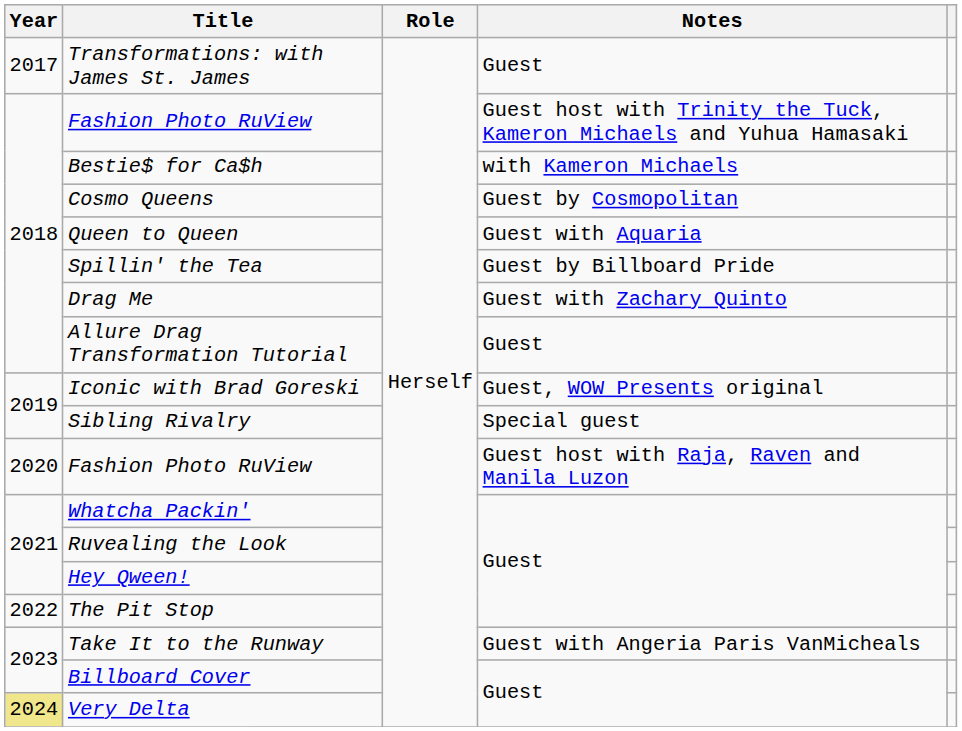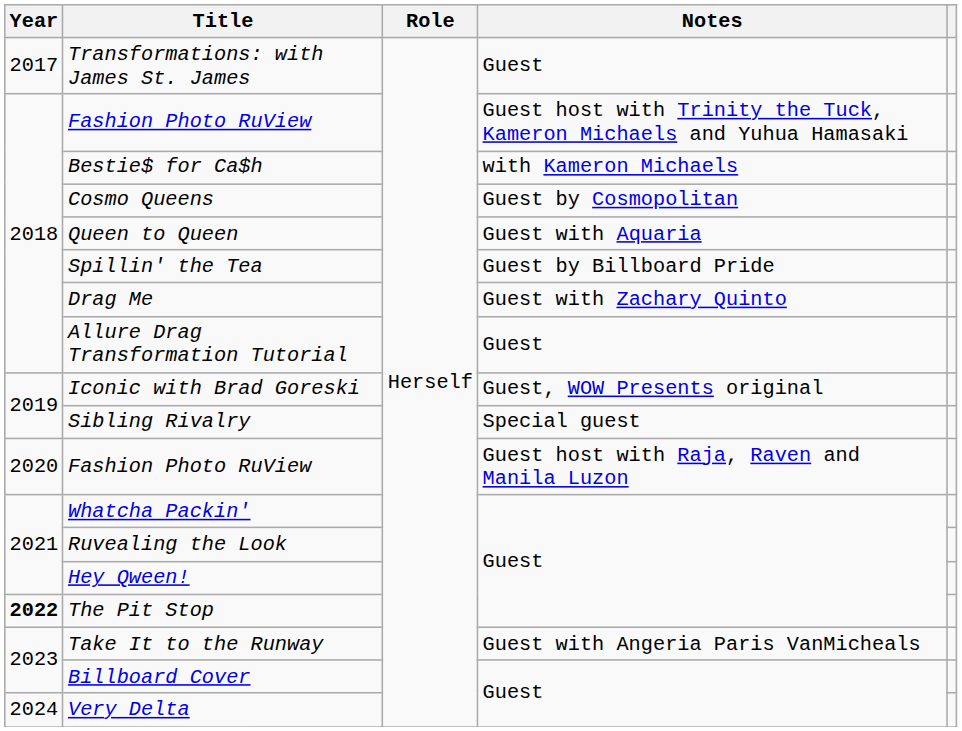(34, 611) normal -> (34, 611) bold
(34, 710) khaki background -> (34, 710) no background
